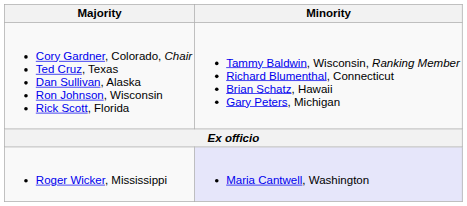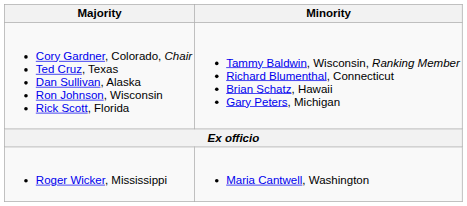(329, 181) lavender background -> (329, 181) no background
